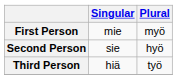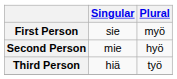(113, 31) mie -> (113, 31) sie
(113, 48) sie -> (113, 48) mie
